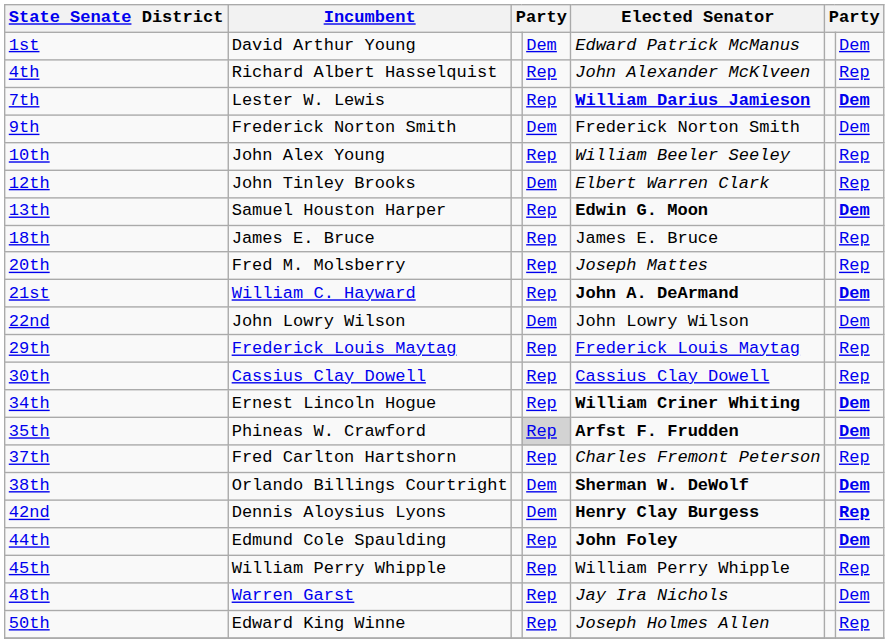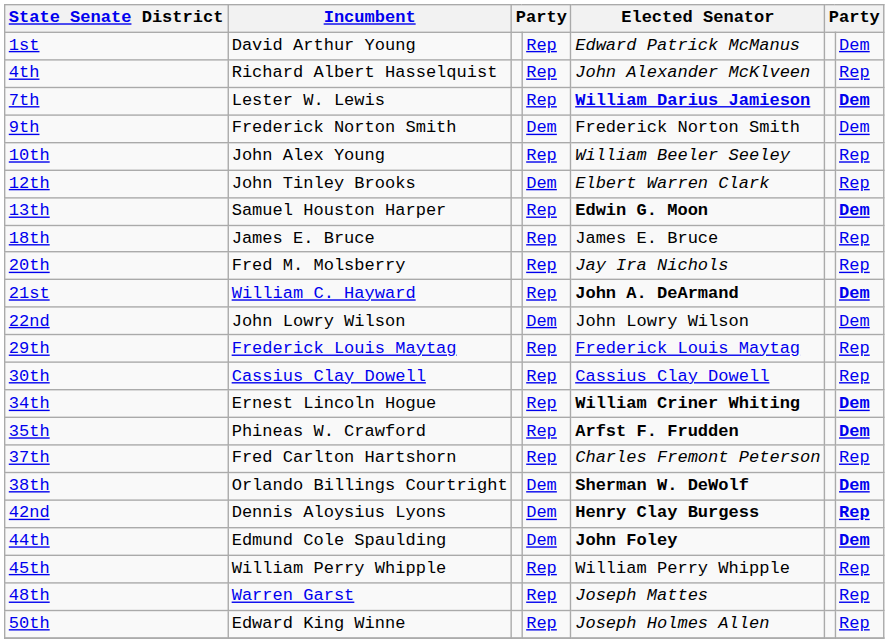(542, 46) Dem -> (542, 46) Rep
(642, 266) Joseph Mattes -> (652, 266) Jay Ira Nichols
(542, 431) lightgrey background -> (542, 431) no background
(542, 542) Rep -> (542, 542) Dem
(652, 597) Jay Ira Nichols -> (642, 597) Joseph Mattes
(854, 597) Dem -> (854, 597) Rep
